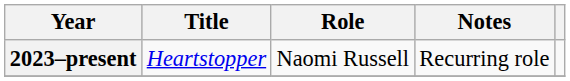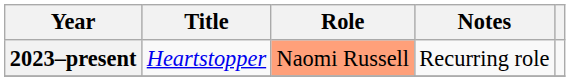(343, 57) no background -> (343, 57) lightsalmon background
